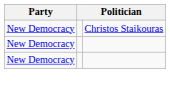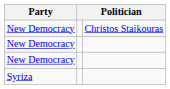+ row: (20, 76)
